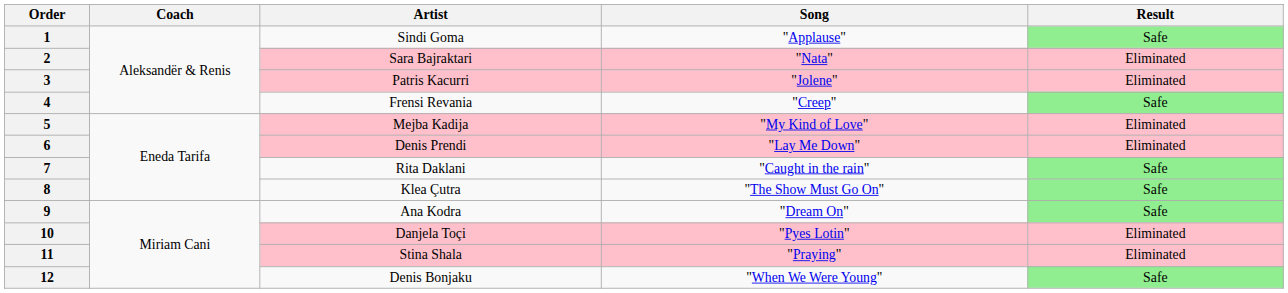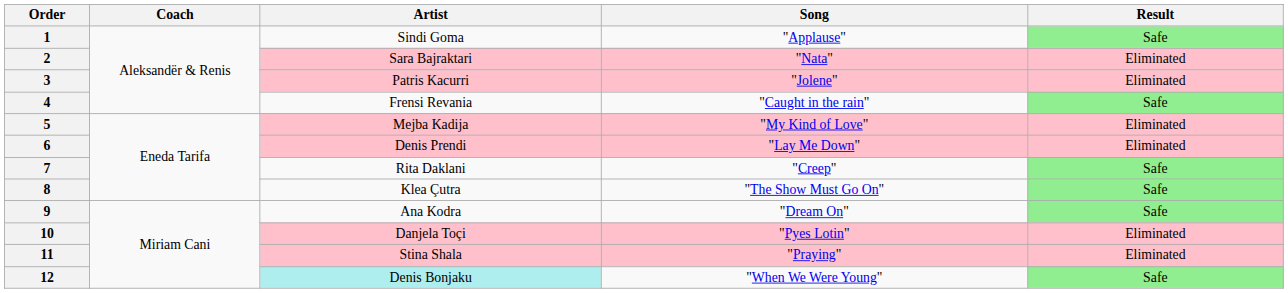(814, 102) "Creep" -> (814, 102) "Caught in the rain"
(814, 168) "Caught in the rain" -> (814, 168) "Creep"
(431, 277) no background -> (431, 277) paleturquoise background
